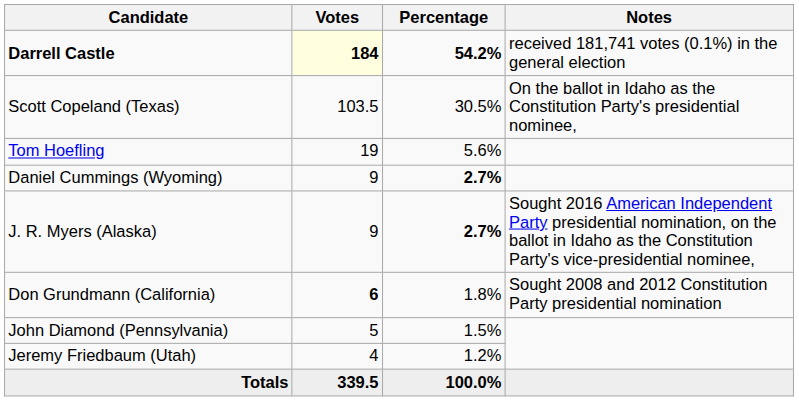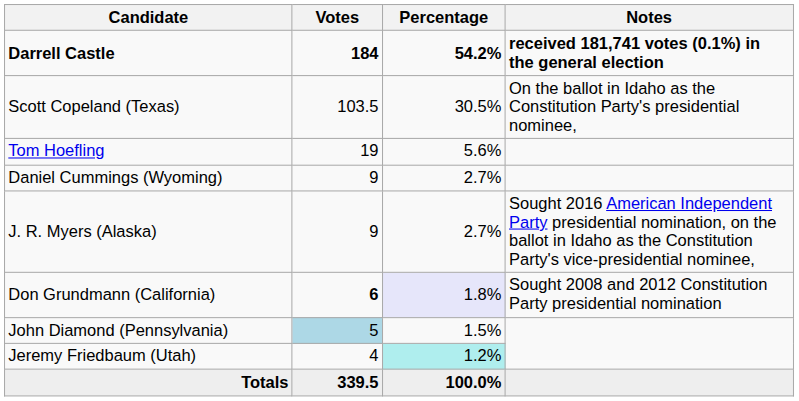(365, 52) lightyellow background -> (365, 52) no background
(643, 52) normal -> (635, 52) bold
(483, 177) bold -> (483, 177) normal
(483, 231) bold -> (483, 231) normal
(483, 294) no background -> (483, 294) lavender background
(374, 330) no background -> (374, 330) lightblue background
(483, 356) no background -> (483, 356) paleturquoise background
